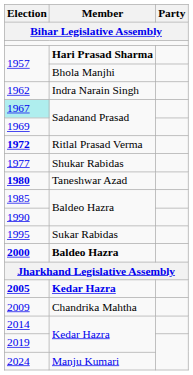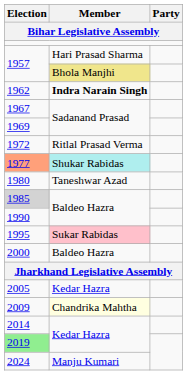(102, 54) bold -> (97, 54) normal
(83, 72) no background -> (83, 72) khaki background
(96, 90) normal -> (100, 90) bold
(18, 108) paleturquoise background -> (18, 108) no background
(18, 144) bold -> (18, 144) normal
(18, 162) no background -> (18, 162) lightsalmon background
(88, 162) no background -> (88, 162) paleturquoise background
(18, 180) bold -> (18, 180) normal
(18, 198) no background -> (18, 198) lightgrey background
(85, 234) no background -> (85, 234) pink background
(18, 252) bold -> (18, 252) normal
(85, 252) bold -> (83, 252) normal
(18, 288) bold -> (18, 288) normal
(84, 288) bold -> (81, 288) normal
(94, 307) no background -> (94, 307) lightyellow background
(18, 343) no background -> (18, 343) lightgreen background
